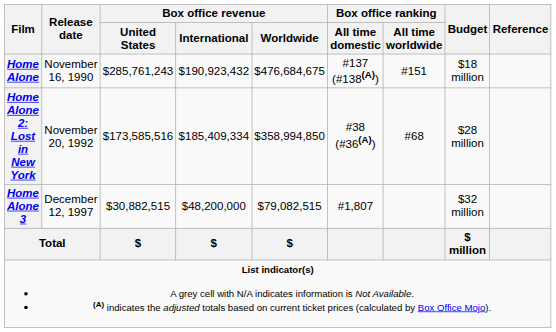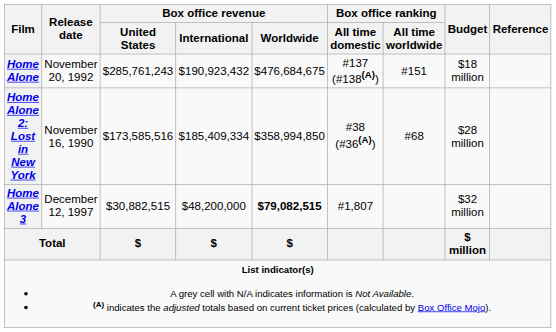(71, 71) November 16, 1990 -> (71, 71) November 20, 1992
(71, 136) November 20, 1992 -> (71, 136) November 16, 1990
(290, 206) normal -> (290, 206) bold
